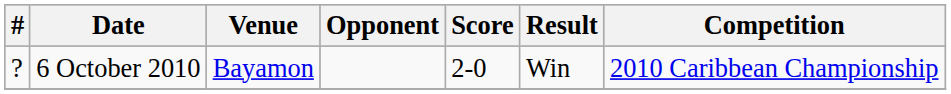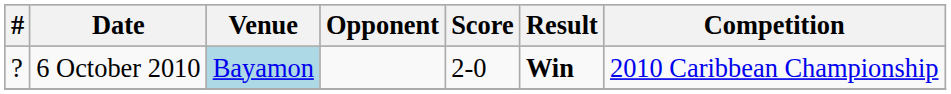(263, 67) no background -> (263, 67) lightblue background
(548, 67) normal -> (550, 67) bold
